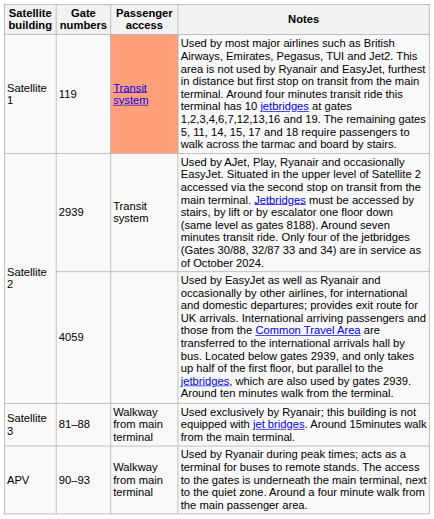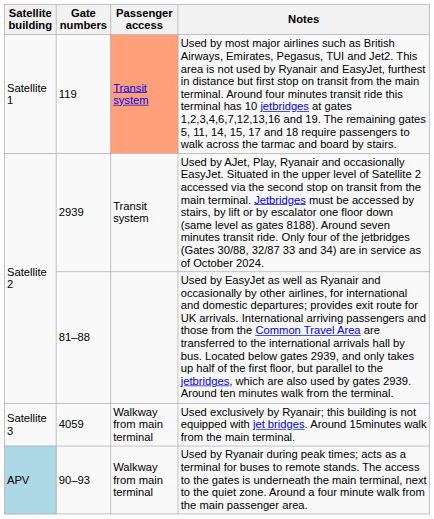(71, 337) 4059 -> (74, 337) 81–88
(74, 424) 81–88 -> (71, 424) 4059
(18, 480) no background -> (18, 480) lightblue background
